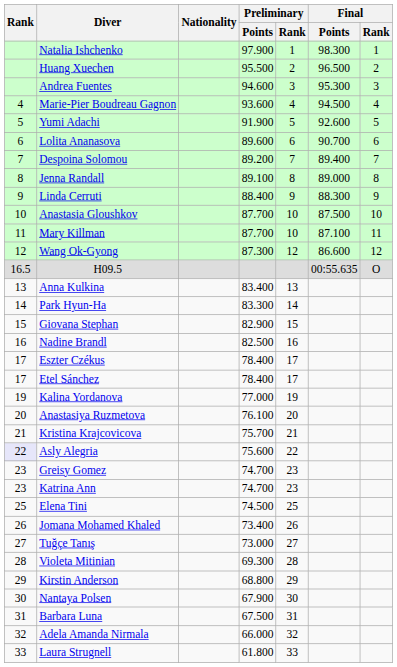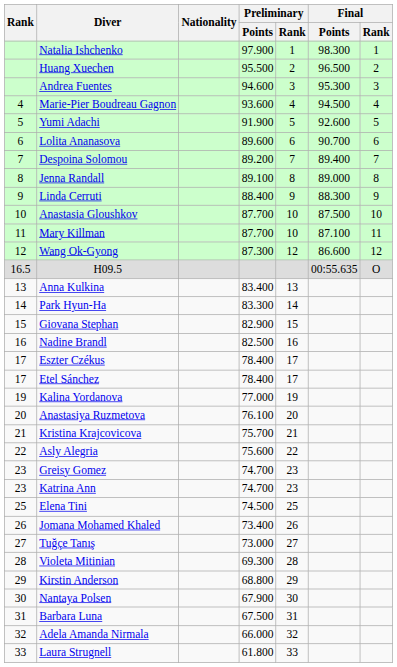(20, 452) lavender background -> (20, 452) no background
